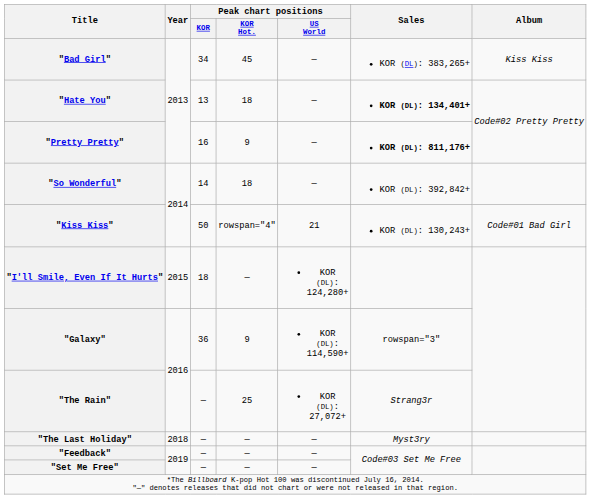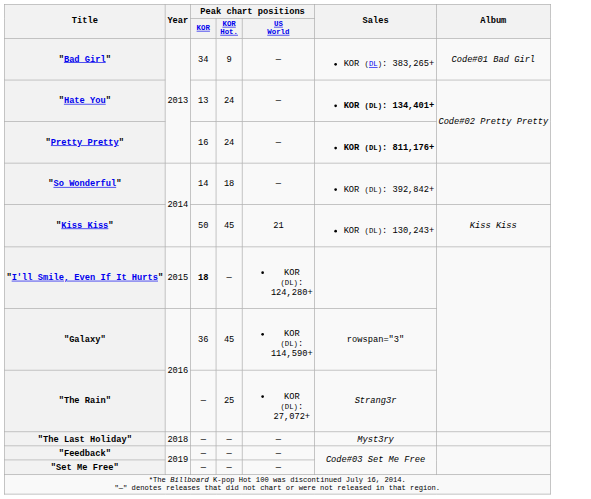(247, 59) 45 -> (229, 59) 9
(529, 59) Kiss Kiss -> (493, 59) Code#01 Bad Girl
(247, 101) 18 -> (229, 101) 24
(247, 142) 9 -> (229, 142) 24
(247, 226) rowspan="4" -> (229, 226) 45
(529, 226) Code#01 Bad Girl -> (493, 226) Kiss Kiss
(203, 277) normal -> (203, 277) bold
(247, 339) 9 -> (229, 339) 45
